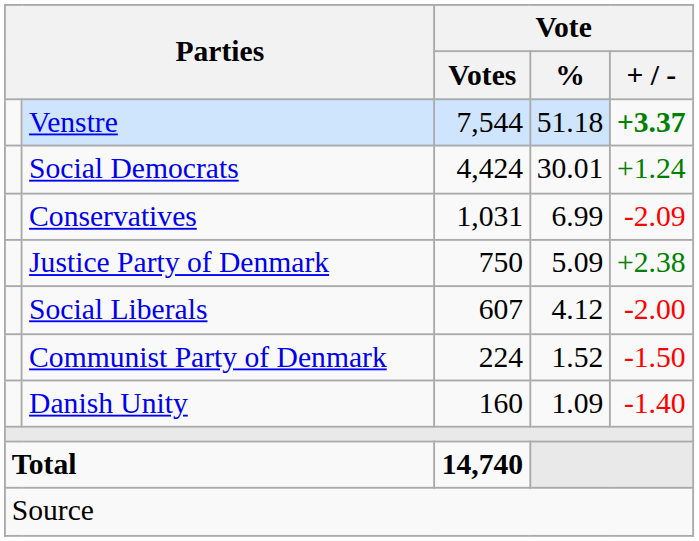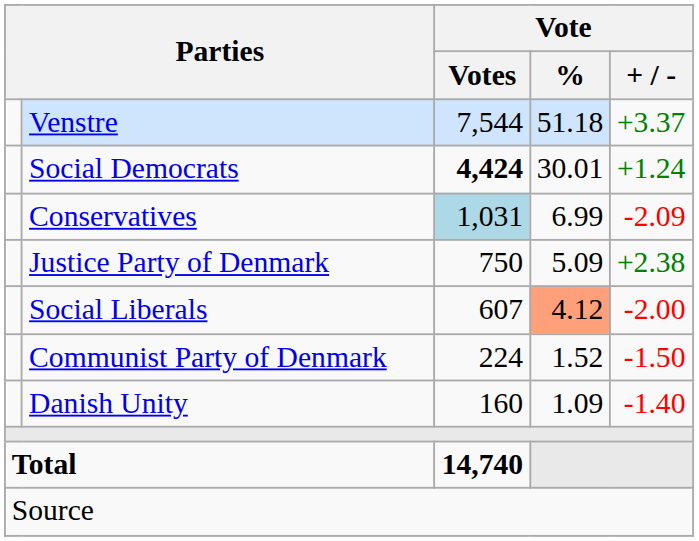(651, 121) bold -> (651, 121) normal
(490, 168) normal -> (490, 168) bold
(490, 215) no background -> (490, 215) lightblue background
(577, 309) no background -> (577, 309) lightsalmon background
